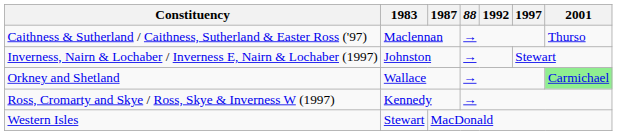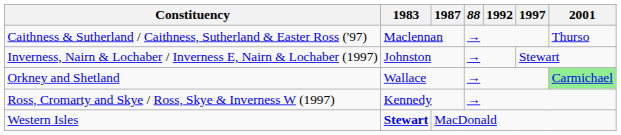(404, 120) normal -> (406, 120) bold
